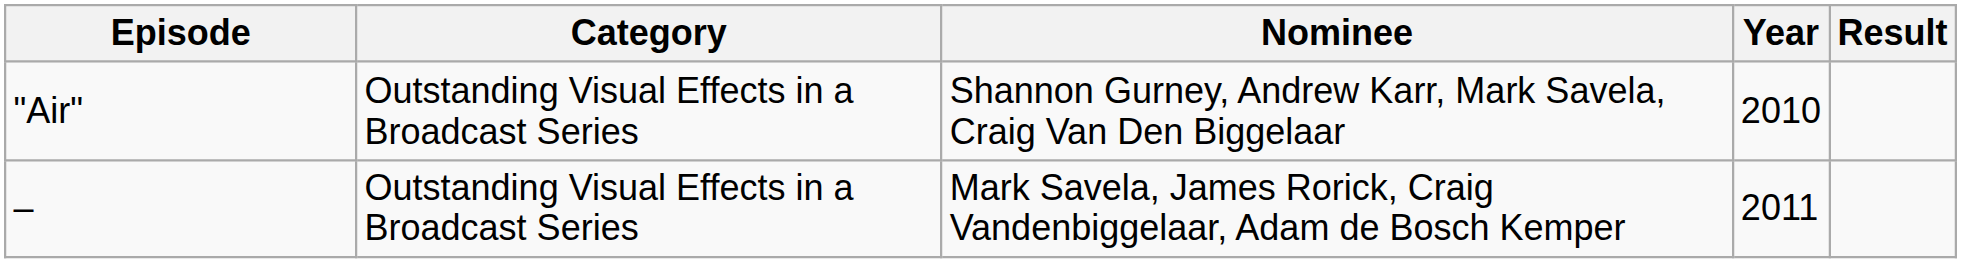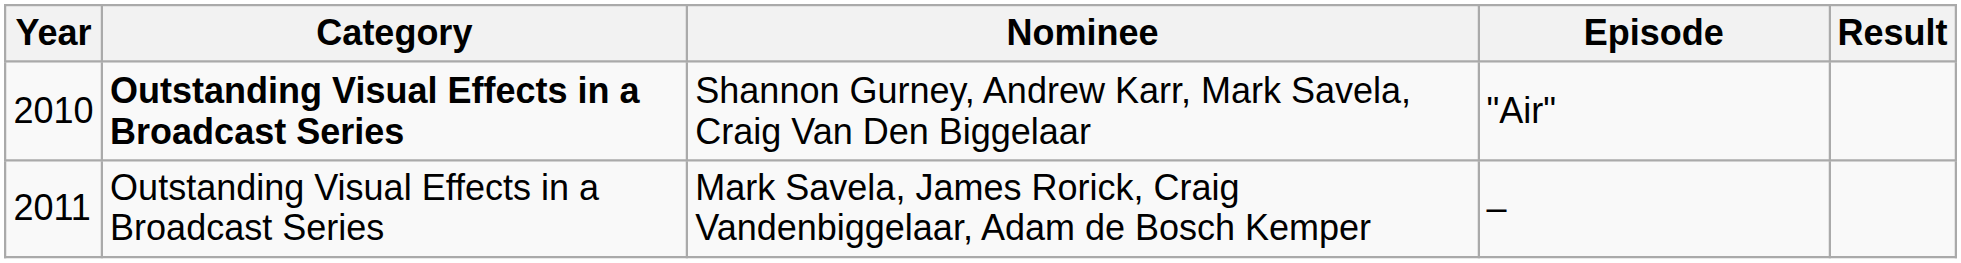columns swapped: (1781, 33) <-> (181, 33)
(609, 110) normal -> (375, 110) bold
